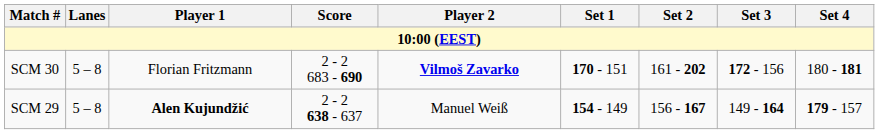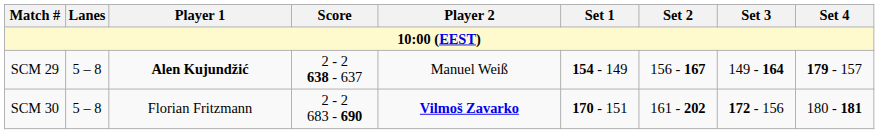rows swapped: (35, 108) <-> (35, 69)
